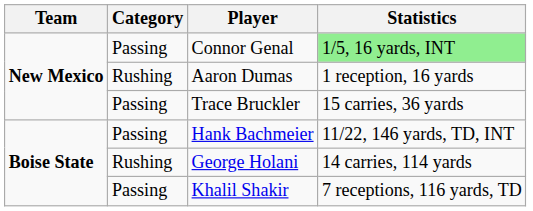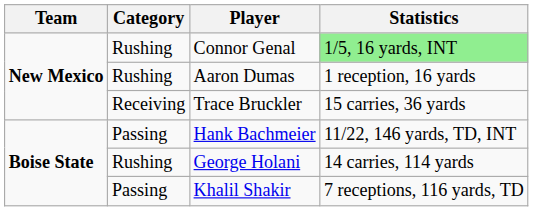(140, 47) Passing -> (142, 47) Rushing
(140, 104) Passing -> (149, 104) Receiving
